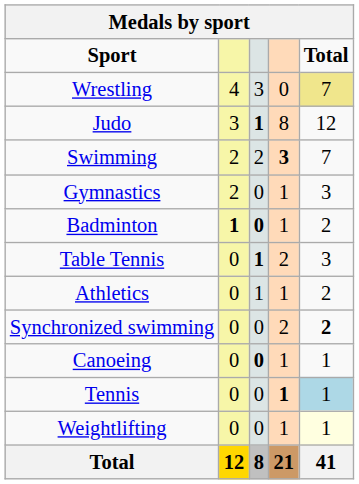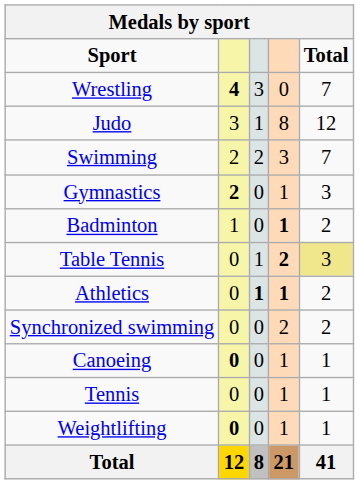(234, 89) normal -> (234, 89) bold
(326, 89) khaki background -> (326, 89) no background
(259, 123) bold -> (259, 123) normal
(284, 157) bold -> (284, 157) normal
(234, 191) normal -> (234, 191) bold
(234, 224) bold -> (234, 224) normal
(259, 224) bold -> (259, 224) normal
(284, 224) normal -> (284, 224) bold
(259, 258) bold -> (259, 258) normal
(284, 258) normal -> (284, 258) bold
(326, 258) no background -> (326, 258) khaki background
(259, 292) normal -> (259, 292) bold
(284, 292) normal -> (284, 292) bold
(326, 326) bold -> (326, 326) normal
(234, 360) normal -> (234, 360) bold
(259, 360) bold -> (259, 360) normal
(284, 394) bold -> (284, 394) normal
(326, 394) lightblue background -> (326, 394) no background
(234, 427) normal -> (234, 427) bold
(326, 427) lightyellow background -> (326, 427) no background
